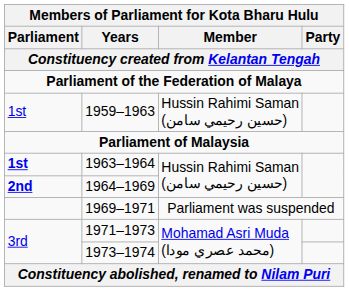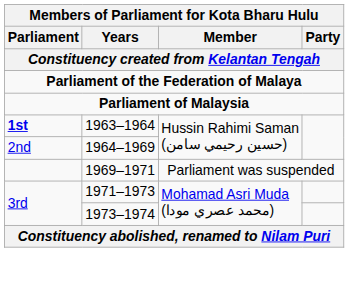- row: (120, 112)
(20, 186) bold -> (19, 147) normal
